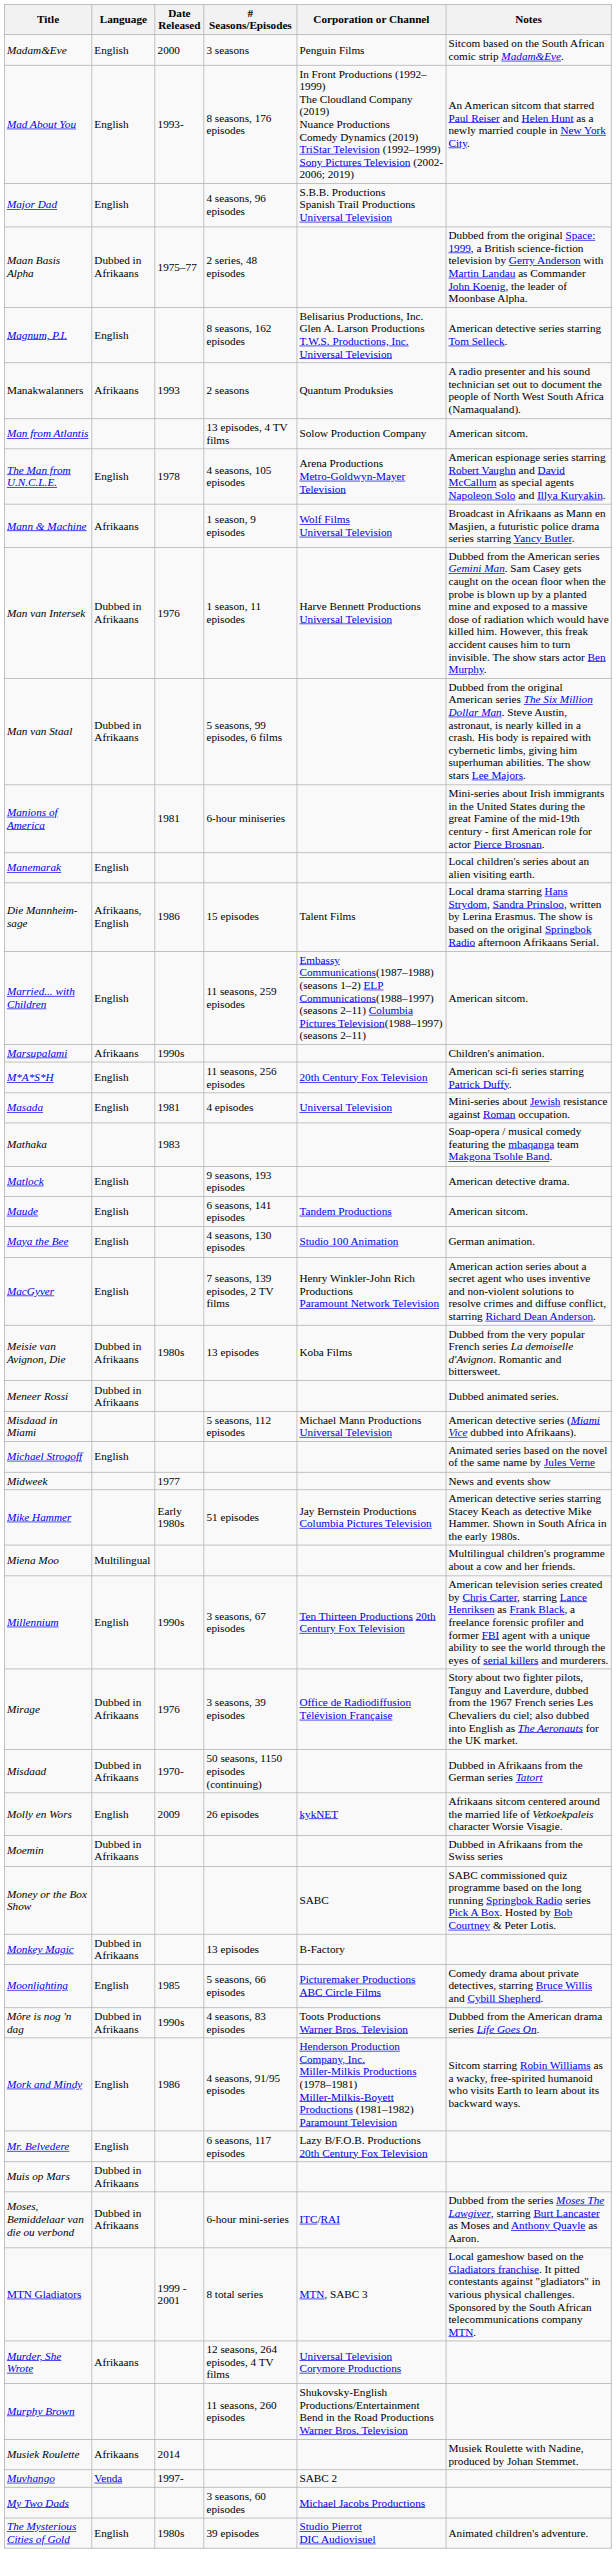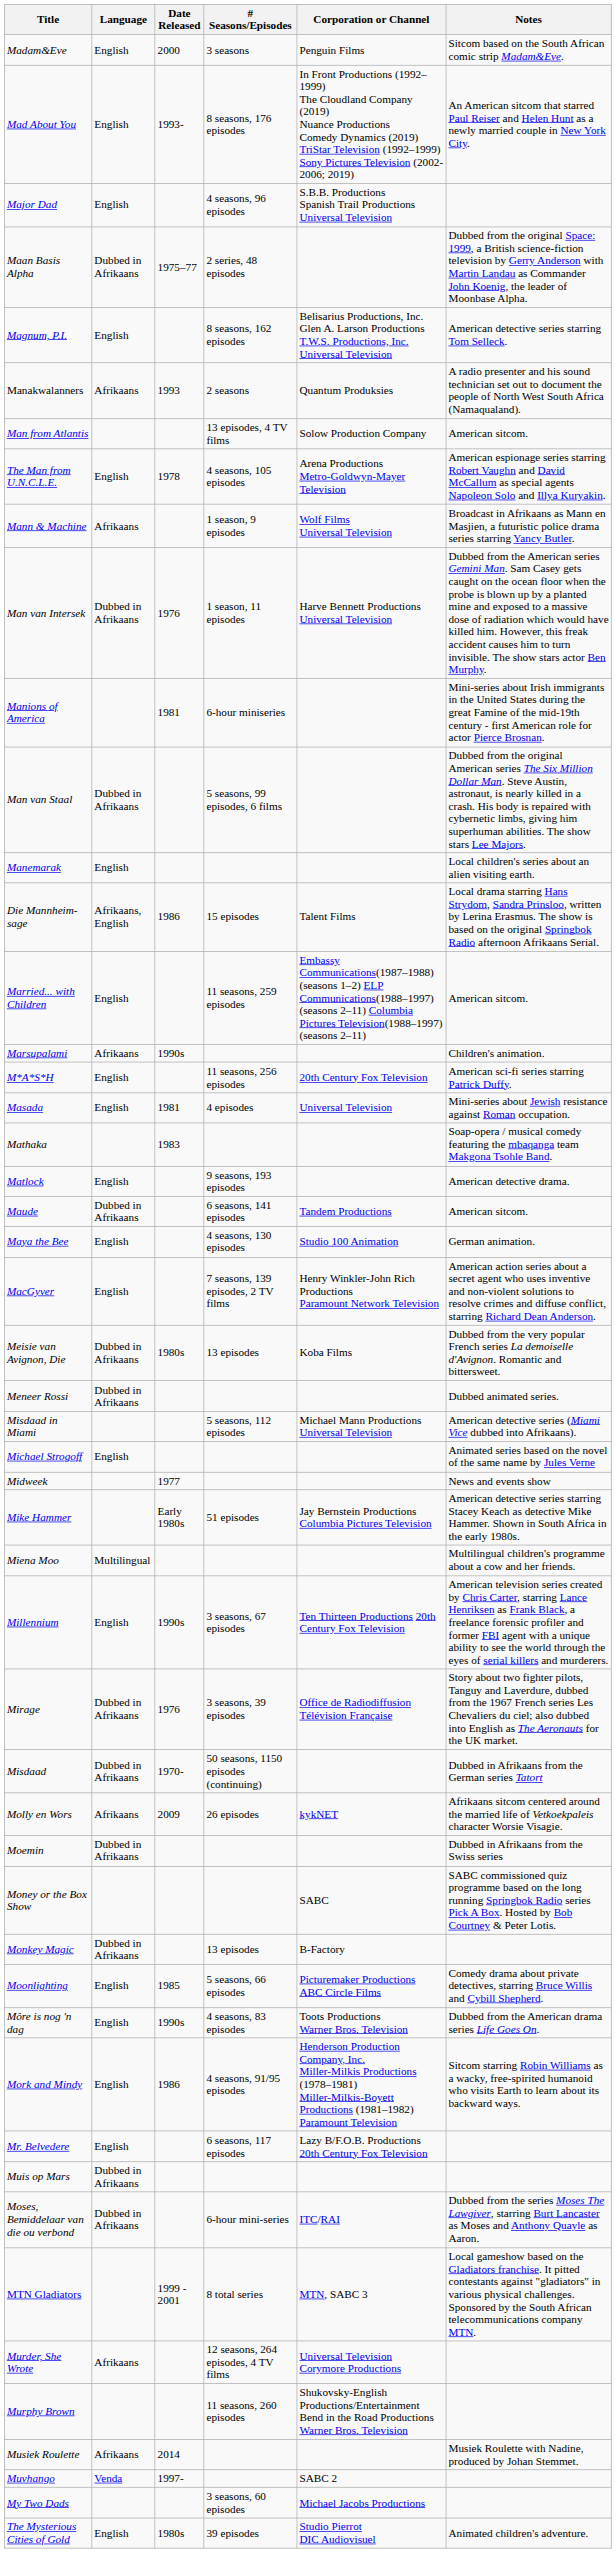rows swapped: (40, 731) <-> (32, 818)
(111, 1211) English -> (118, 1211) Dubbed in Afrikaans
(111, 1814) English -> (116, 1814) Afrikaans
(118, 2022) Dubbed in Afrikaans -> (111, 2022) English
